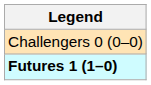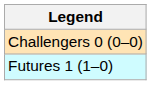(63, 66) bold -> (61, 66) normal
